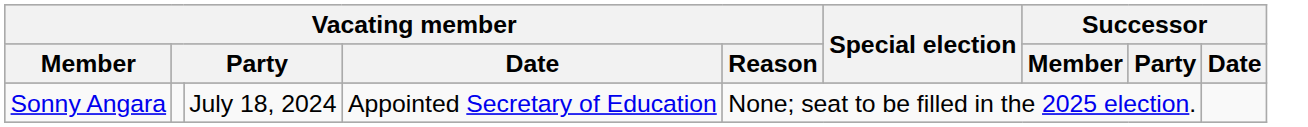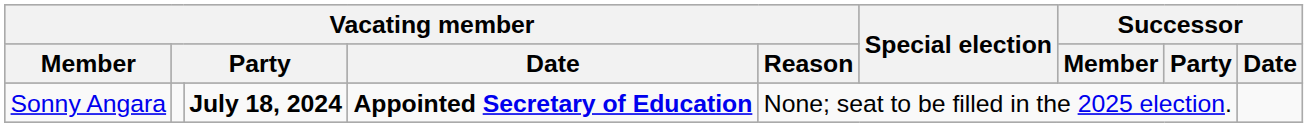(263, 103) normal -> (266, 103) bold
(532, 103) normal -> (553, 103) bold
